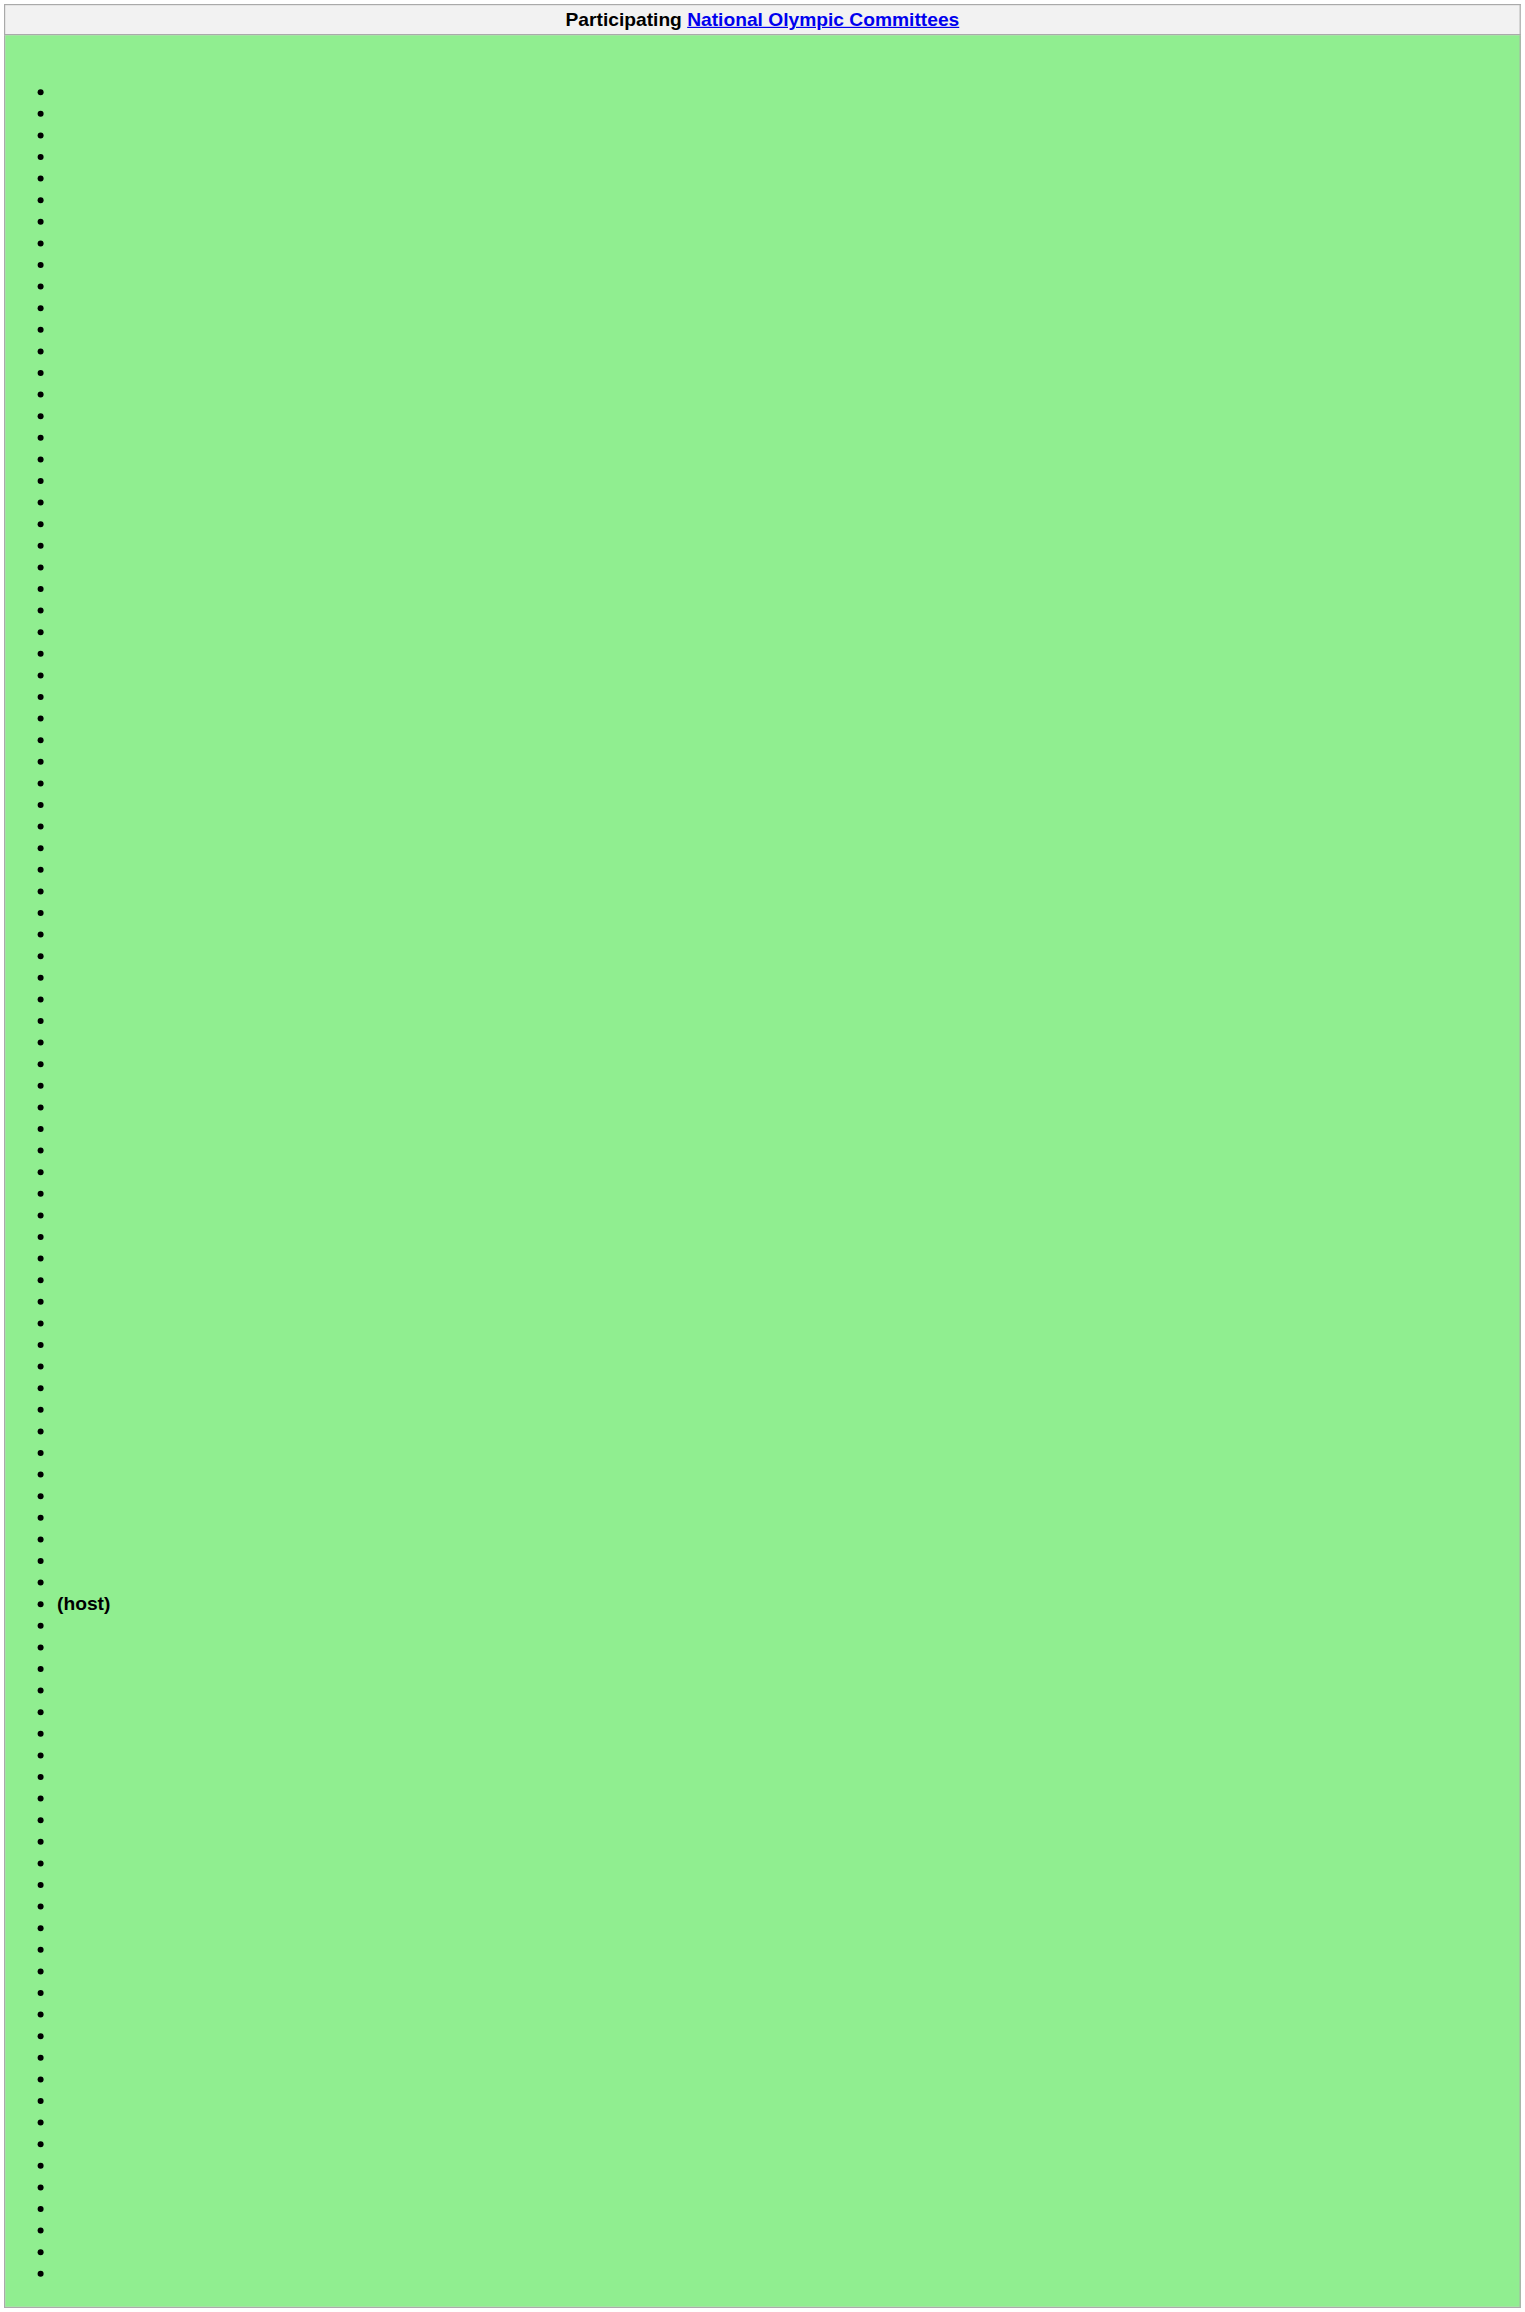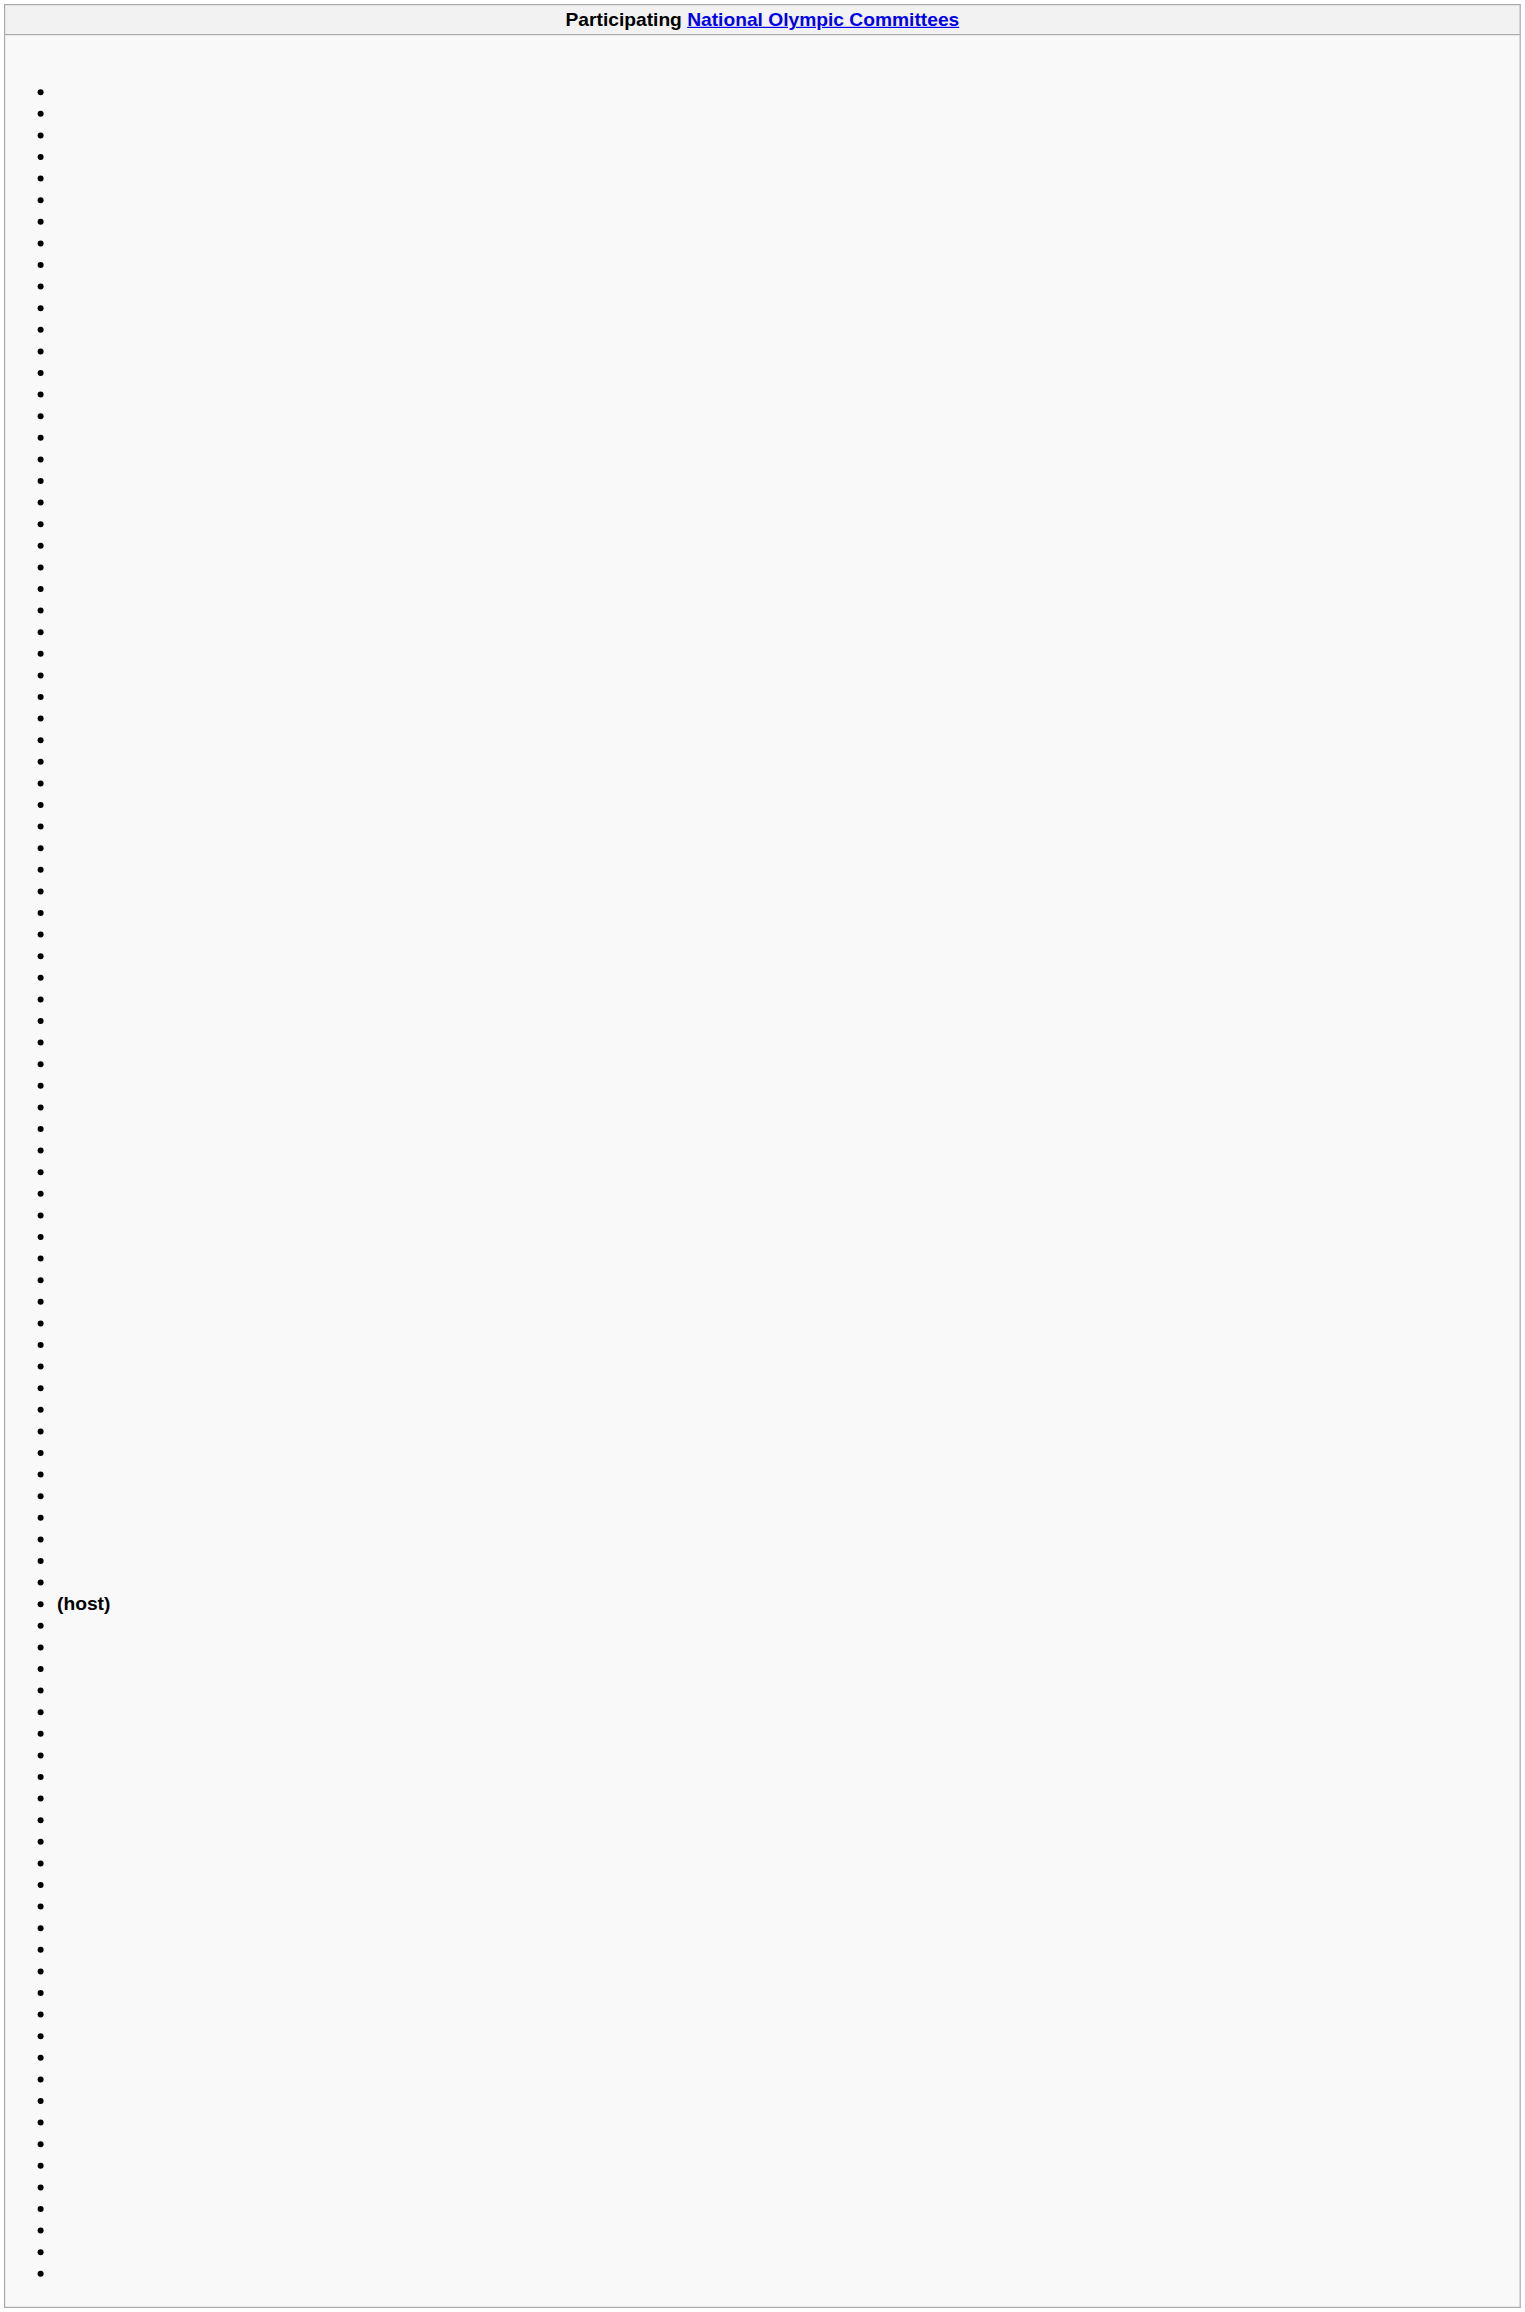(762, 1182) lightgreen background -> (762, 1182) no background
